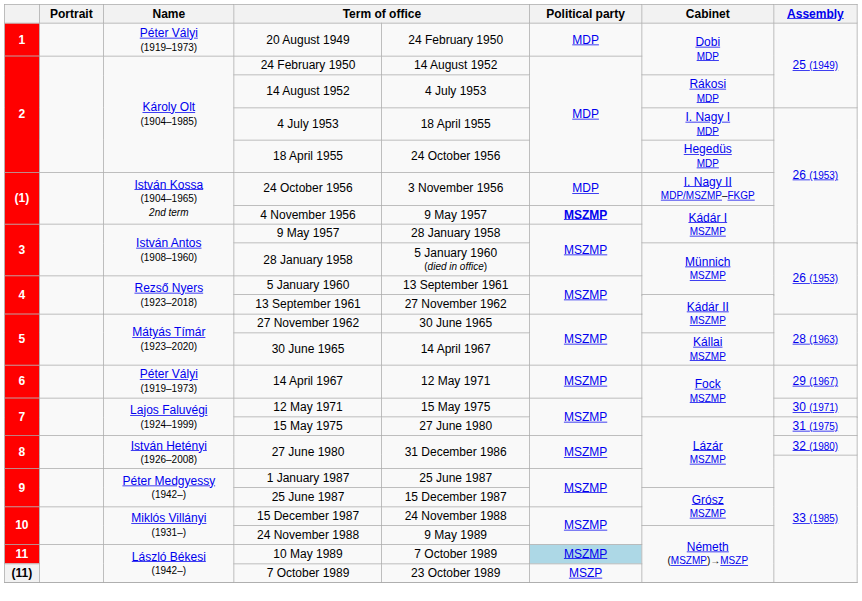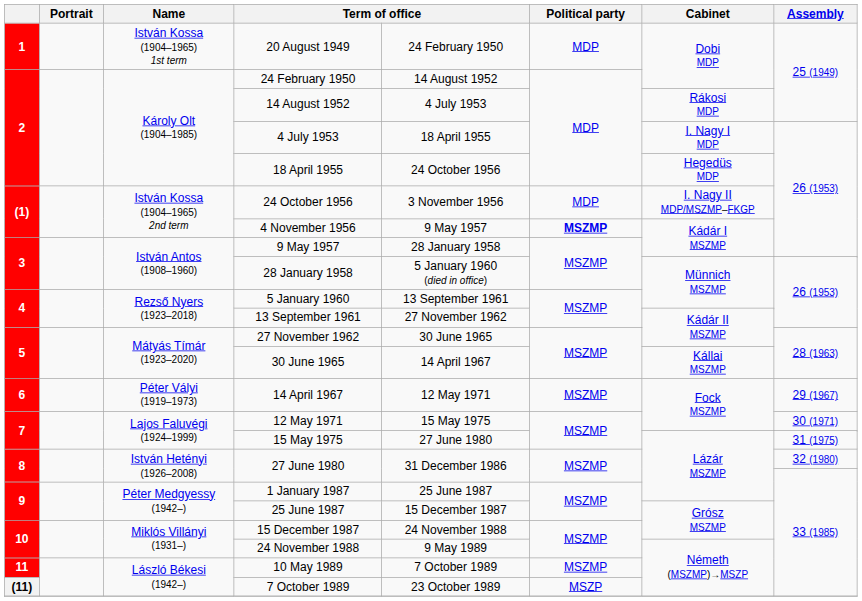(169, 39) Péter Vályi (1919–1973) -> (169, 46) István Kossa (1904–1965) 1st term
(586, 554) lightblue background -> (586, 567) no background
